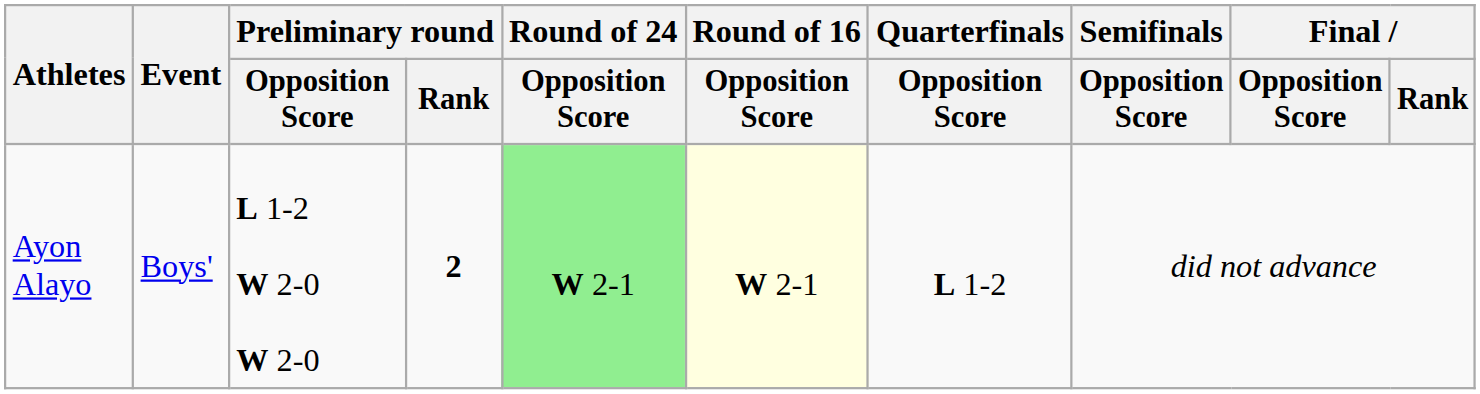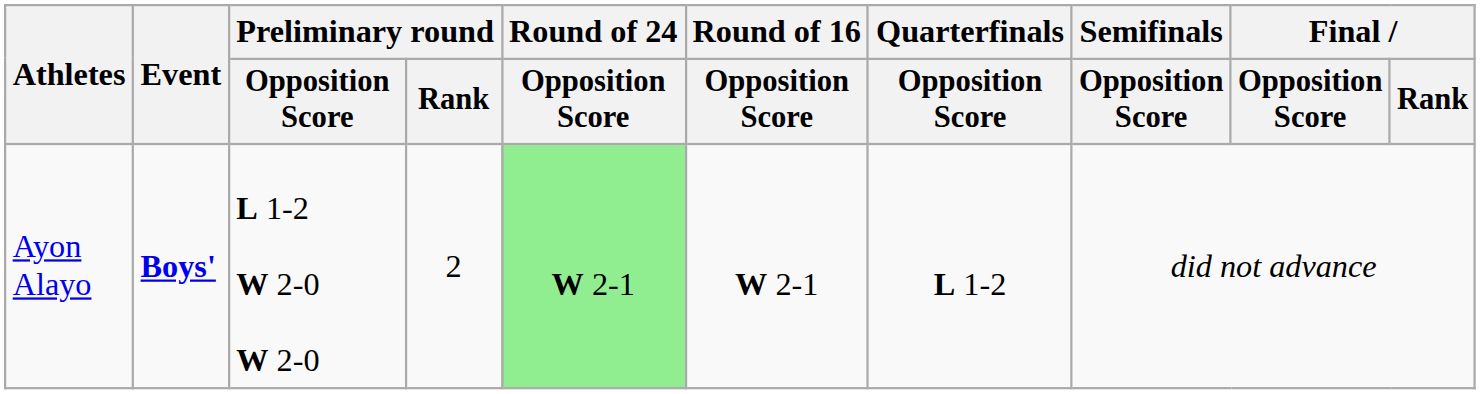(177, 266) normal -> (178, 266) bold
(454, 266) bold -> (454, 266) normal
(777, 285) lightyellow background -> (777, 285) no background
